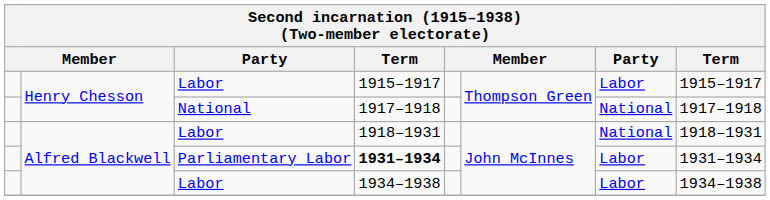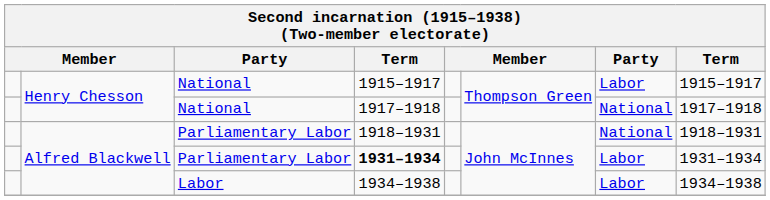(201, 84) Labor -> (214, 84) National
(201, 134) Labor -> (265, 134) Parliamentary Labor
